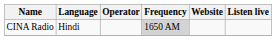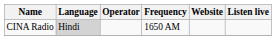(69, 27) no background -> (69, 27) lightgrey background
(162, 27) lightgrey background -> (162, 27) no background
